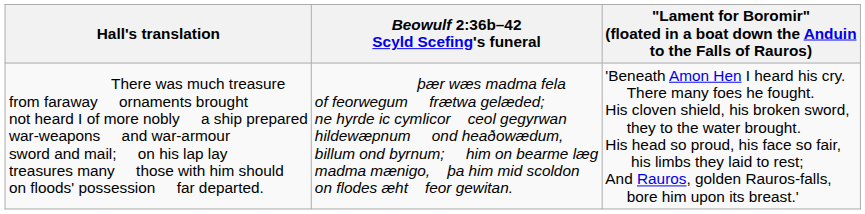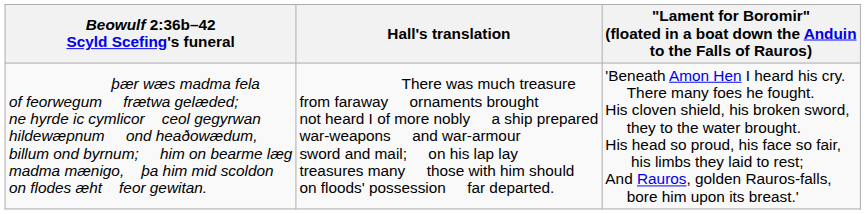columns swapped: (457, 33) <-> (158, 33)
